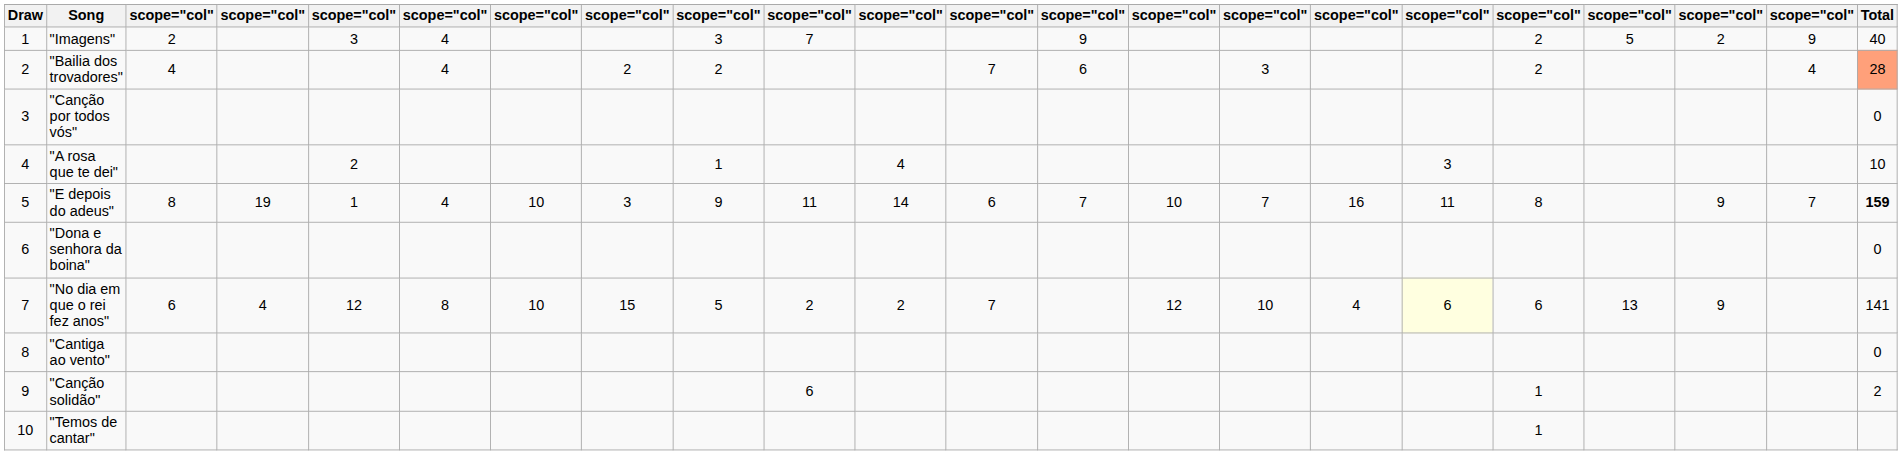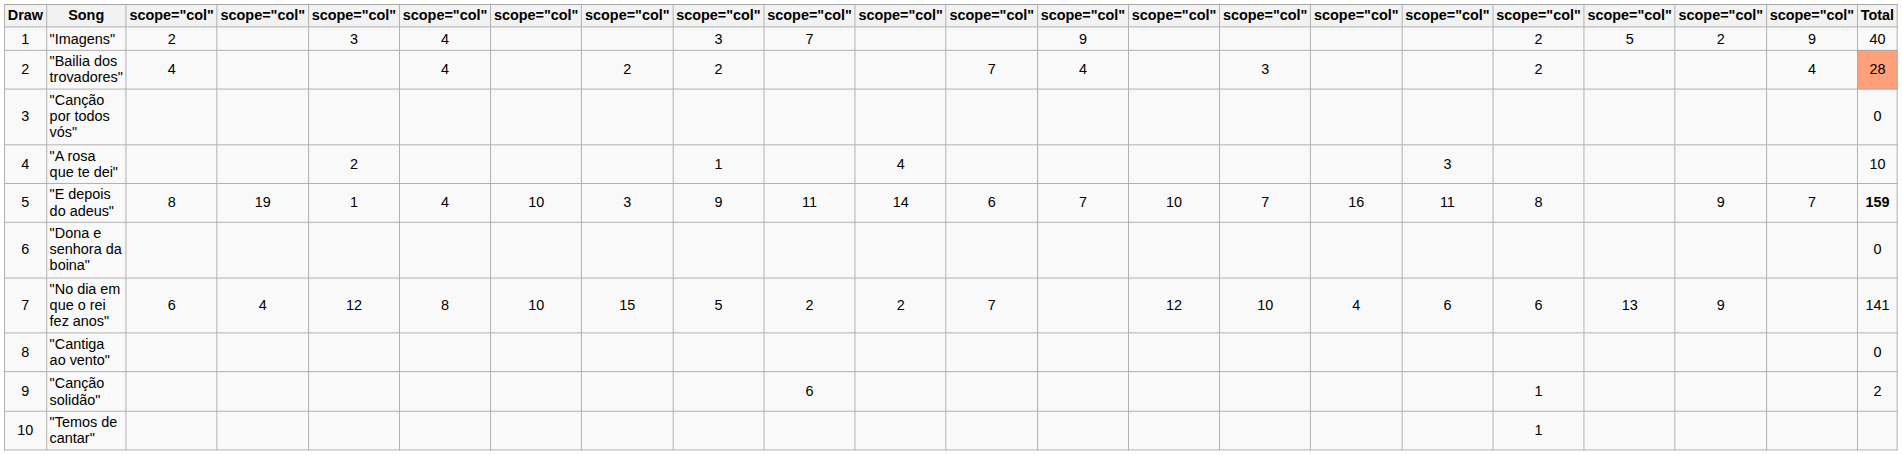(1083, 69) 6 -> (1083, 69) 4
(1447, 305) lightyellow background -> (1447, 305) no background
